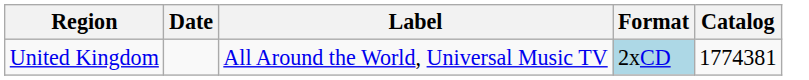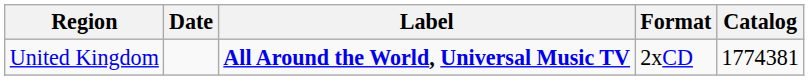(416, 57) normal -> (427, 57) bold
(644, 57) lightblue background -> (667, 57) no background
